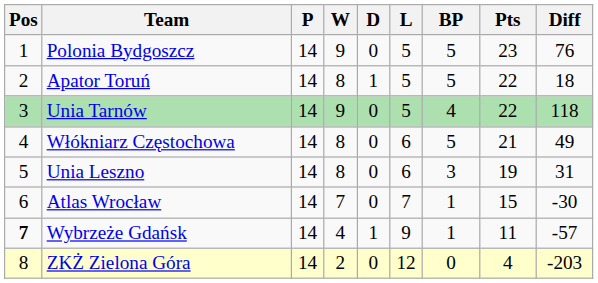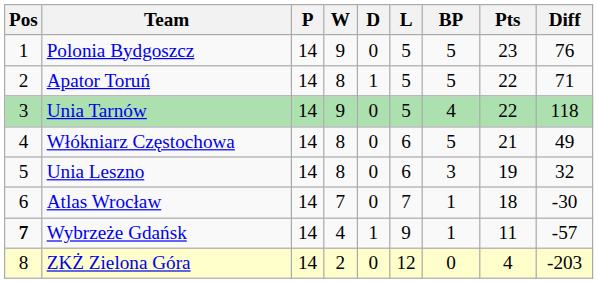(565, 80) 18 -> (565, 80) 71
(565, 171) 31 -> (565, 171) 32
(508, 202) 15 -> (508, 202) 18
